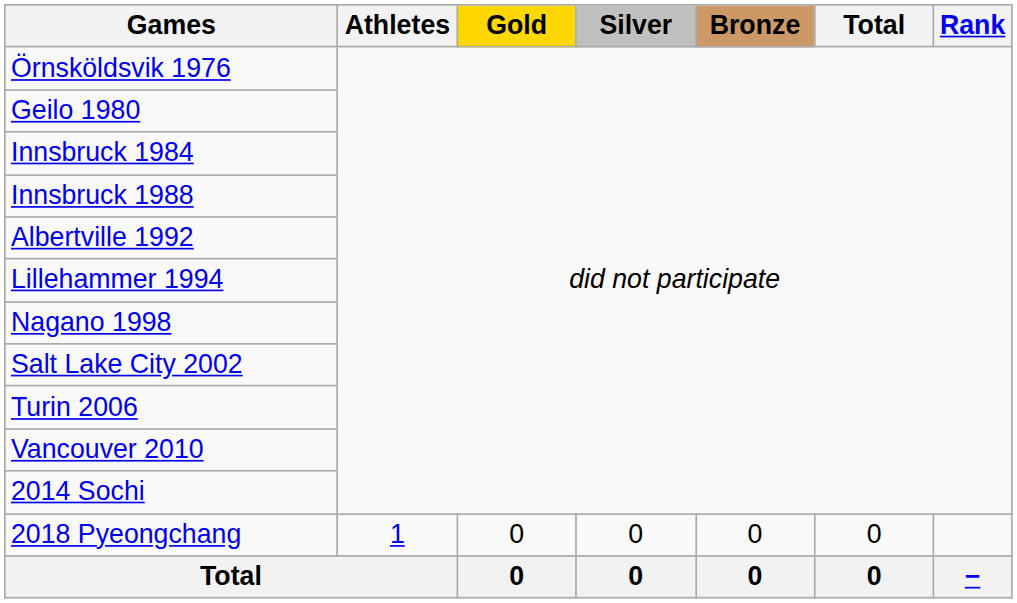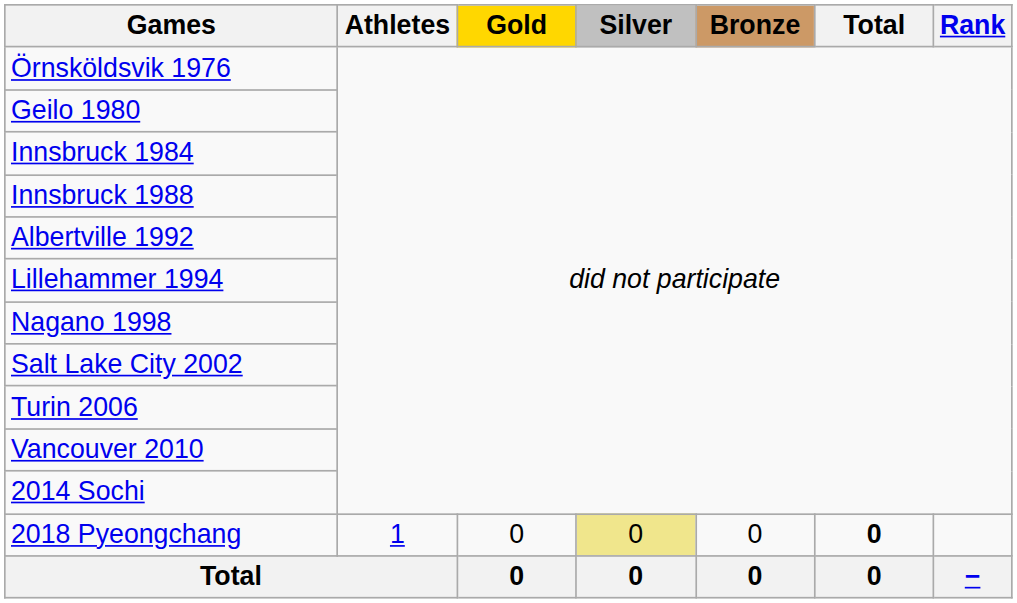(636, 534) no background -> (636, 534) khaki background
(874, 534) normal -> (874, 534) bold
